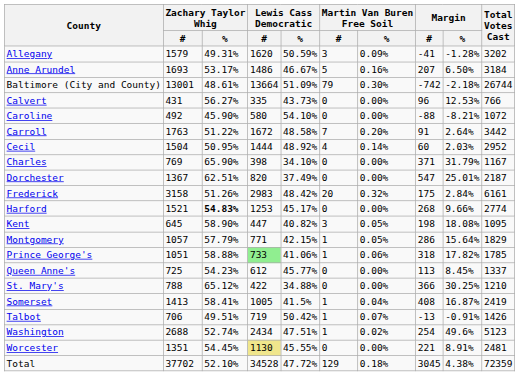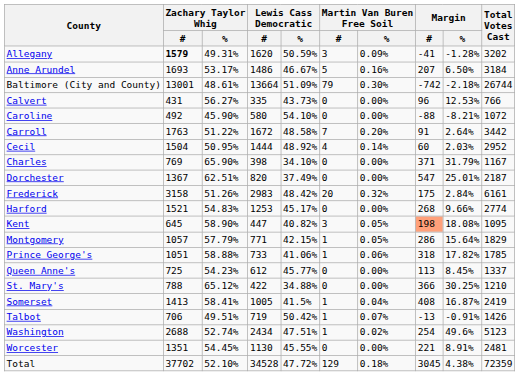(177, 54) normal -> (177, 54) bold
(221, 209) bold -> (221, 209) normal
(426, 224) no background -> (426, 224) lightsalmon background
(258, 255) lightgreen background -> (258, 255) no background
(261, 348) khaki background -> (261, 348) no background
